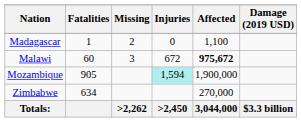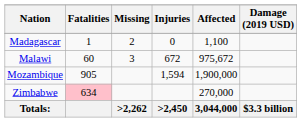(216, 58) bold -> (216, 58) normal
(172, 75) paleturquoise background -> (172, 75) no background
(89, 92) no background -> (89, 92) pink background
